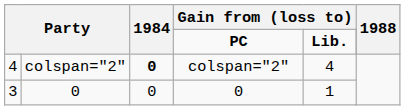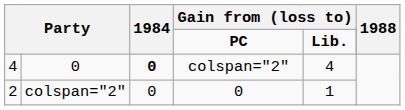(75, 67) colspan="2" -> (75, 67) 0
(13, 92) 3 -> (13, 92) 2
(75, 92) 0 -> (75, 92) colspan="2"
